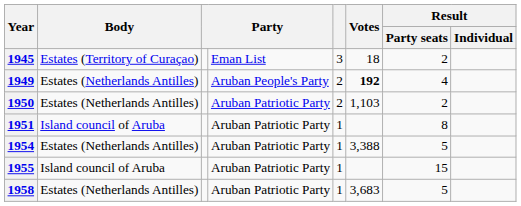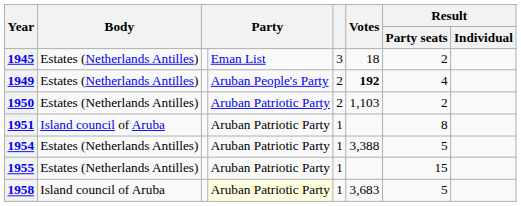(119, 59) Estates (Territory of Curaçao) -> (119, 59) Estates (Netherlands Antilles)
(103, 168) Island council of Aruba -> (119, 168) Estates (Netherlands Antilles)
(119, 190) Estates (Netherlands Antilles) -> (103, 190) Island council of Aruba
(270, 190) no background -> (270, 190) lightyellow background
